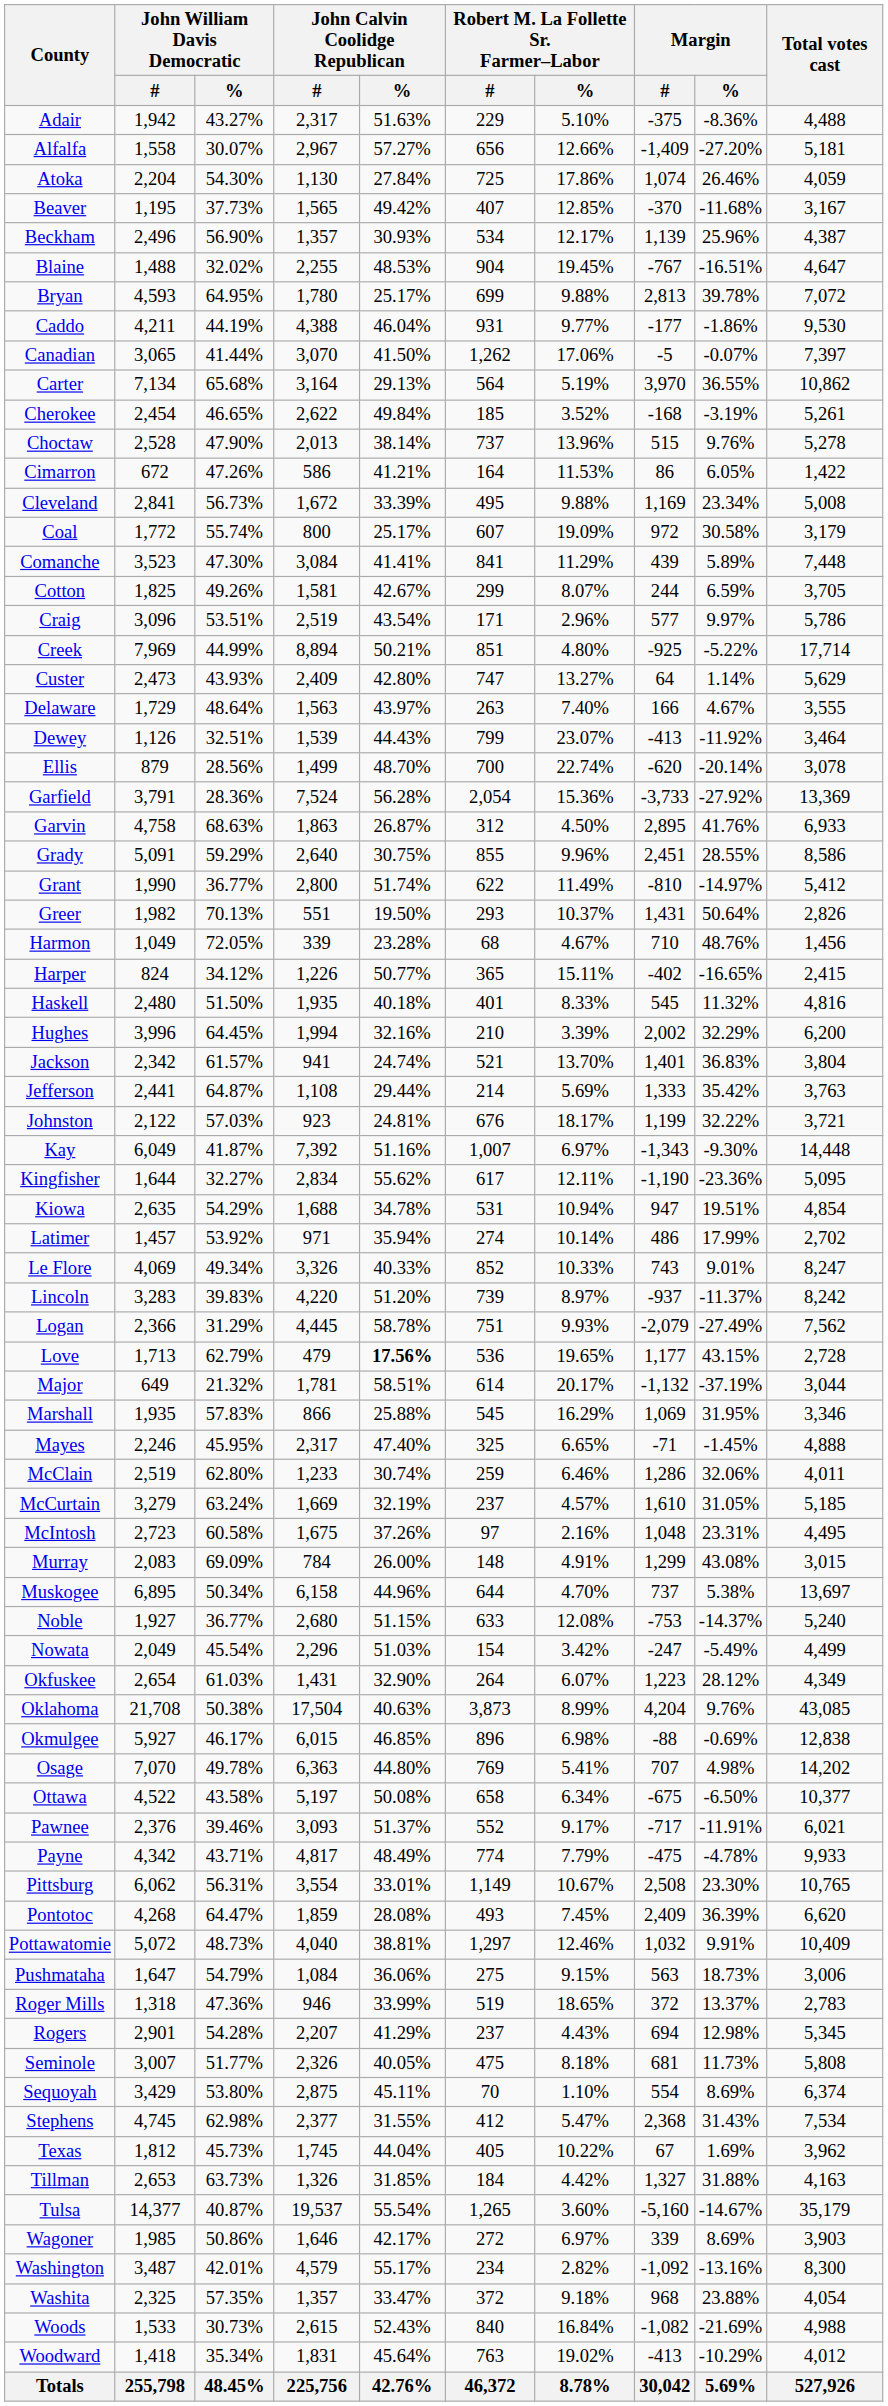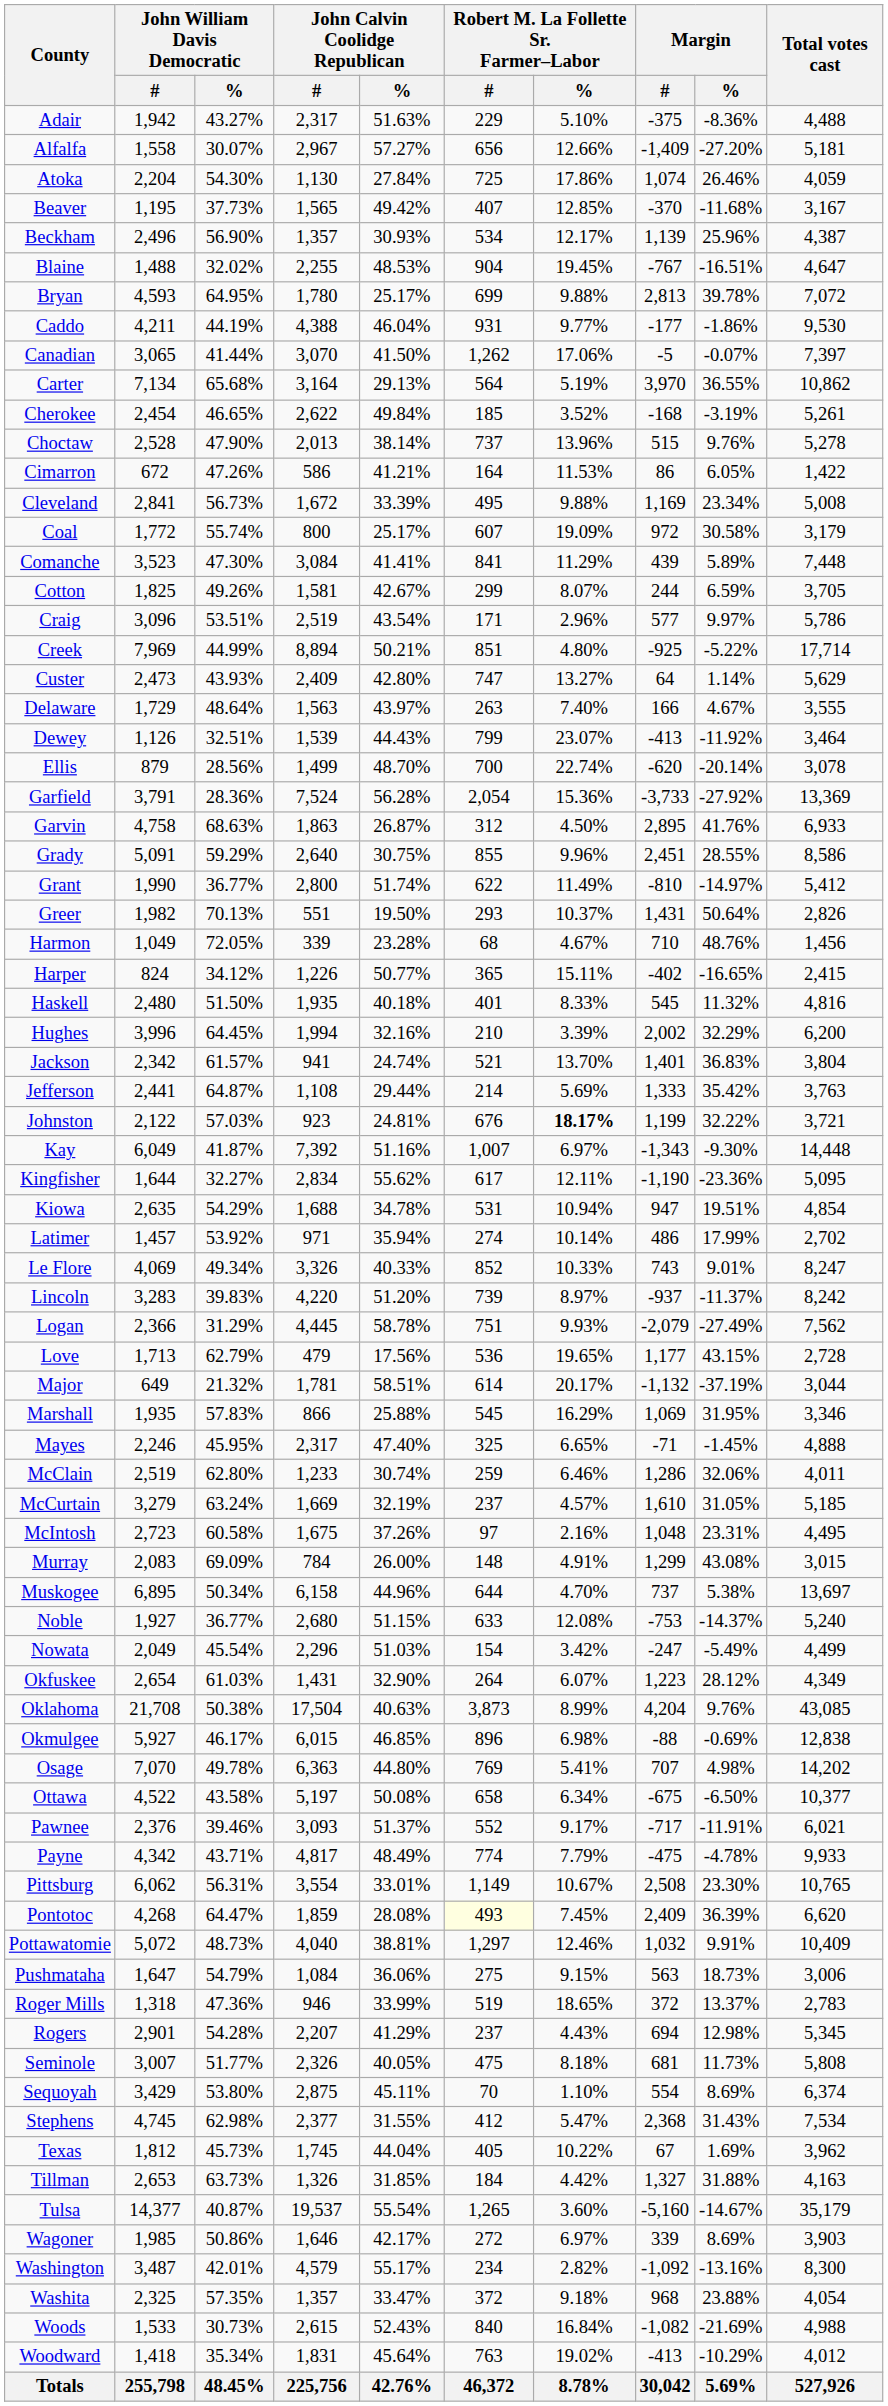(585, 1120) normal -> (584, 1120) bold
(402, 1356) bold -> (402, 1356) normal
(490, 1915) no background -> (489, 1915) lightyellow background
